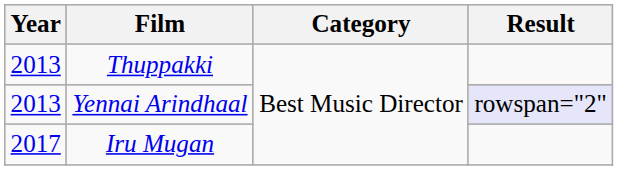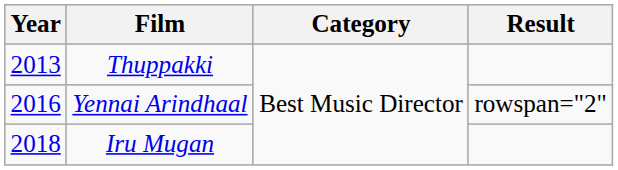(36, 104) 2013 -> (36, 104) 2016
(541, 104) lavender background -> (541, 104) no background
(36, 143) 2017 -> (36, 143) 2018
